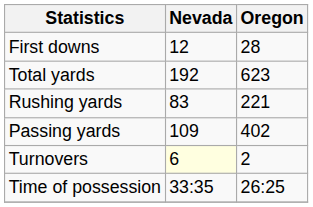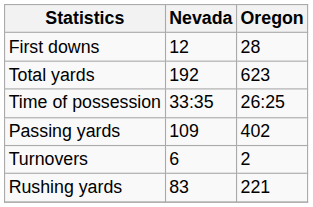rows swapped: (65, 103) <-> (85, 187)
(174, 159) lightyellow background -> (174, 159) no background
